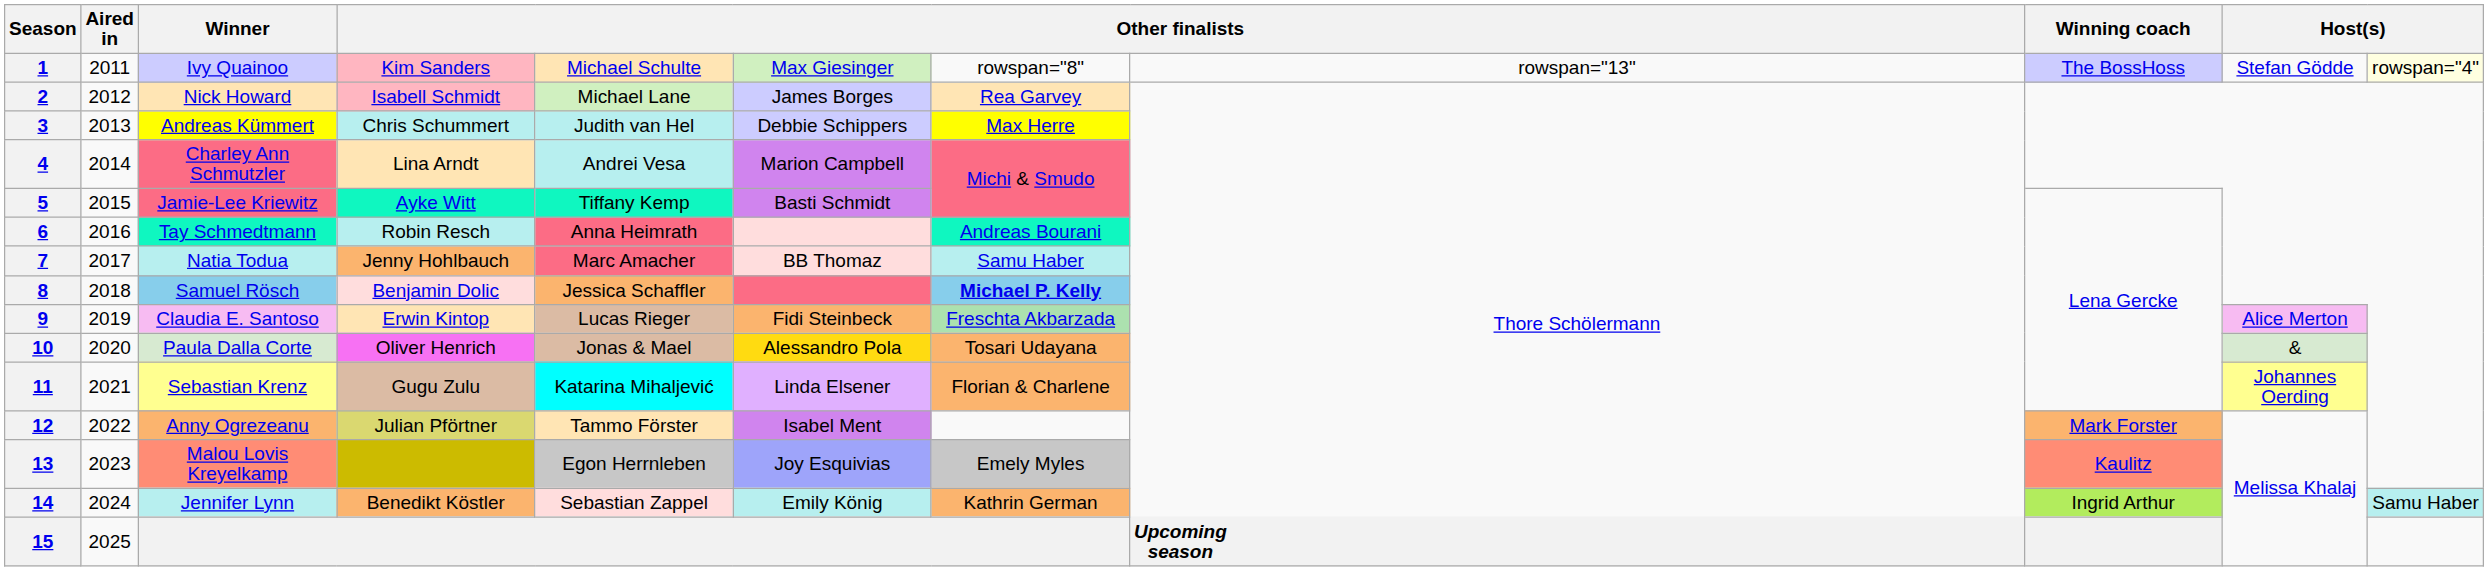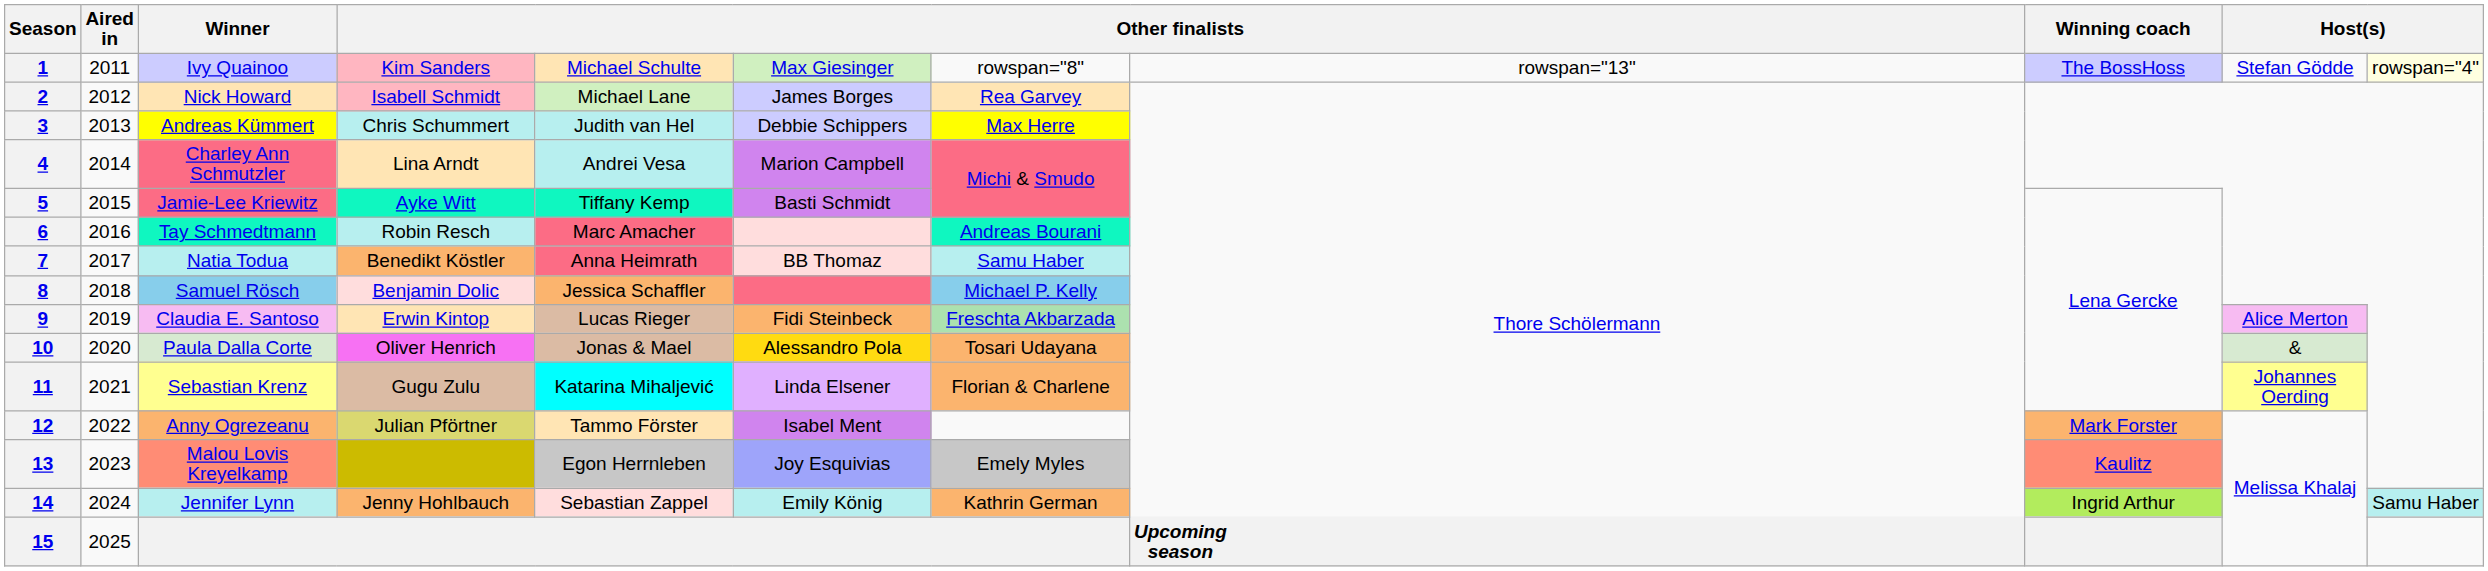(634, 232) Anna Heimrath -> (634, 232) Marc Amacher
(436, 260) Jenny Hohlbauch -> (436, 260) Benedikt Köstler
(634, 260) Marc Amacher -> (634, 260) Anna Heimrath
(1031, 289) bold -> (1031, 289) normal
(436, 502) Benedikt Köstler -> (436, 502) Jenny Hohlbauch
